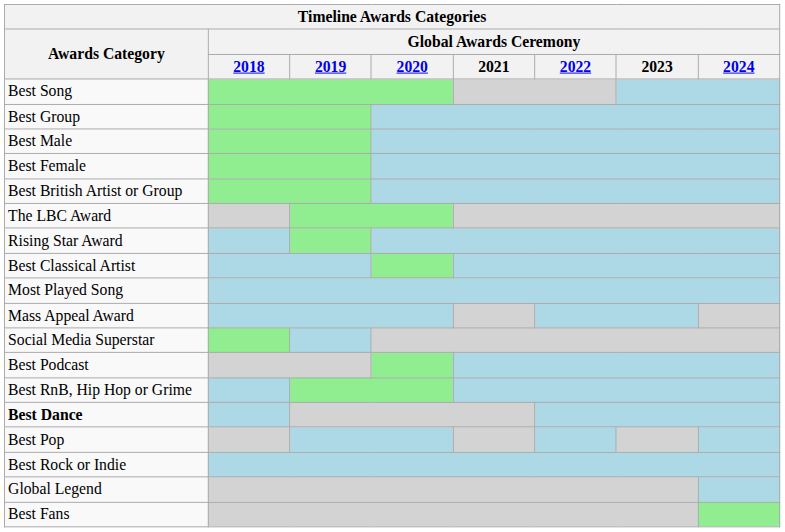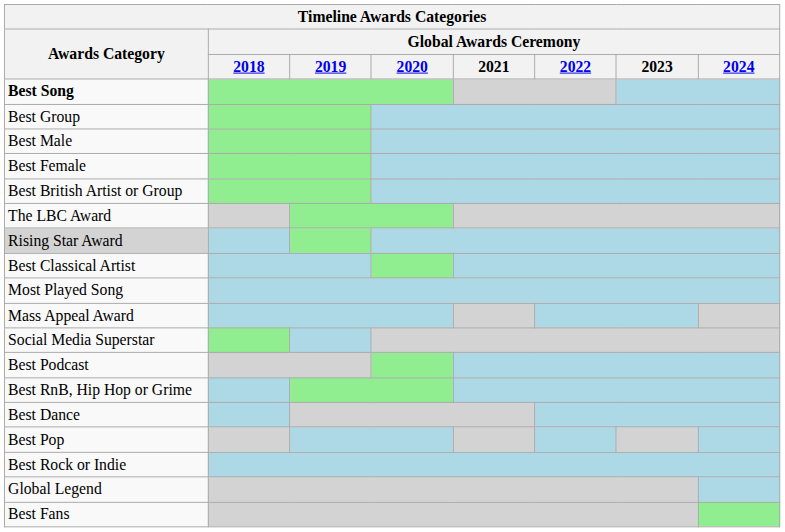(40, 91) normal -> (41, 91) bold
(65, 240) no background -> (65, 240) lightgrey background
(45, 414) bold -> (44, 414) normal
